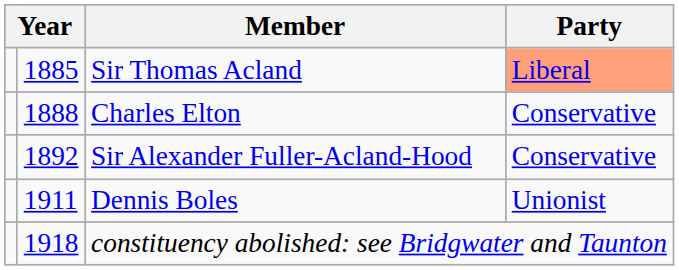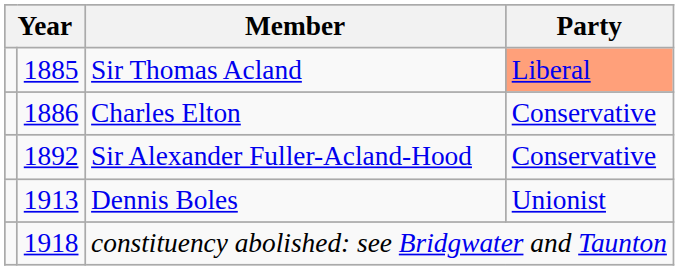(51, 112) 1888 -> (51, 112) 1886
(51, 199) 1911 -> (51, 199) 1913
